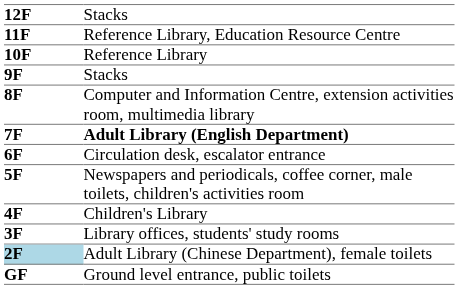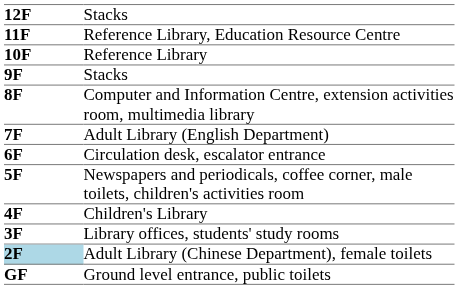(216, 134) bold -> (206, 134) normal
